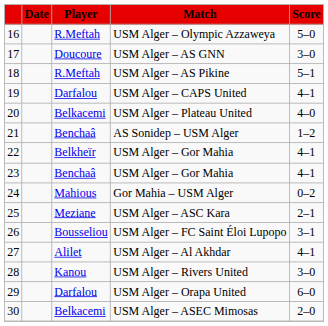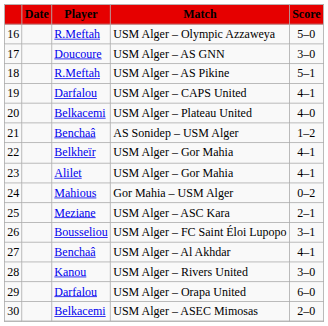(75, 172) Benchaâ -> (68, 172) Alilet
(68, 252) Alilet -> (75, 252) Benchaâ
